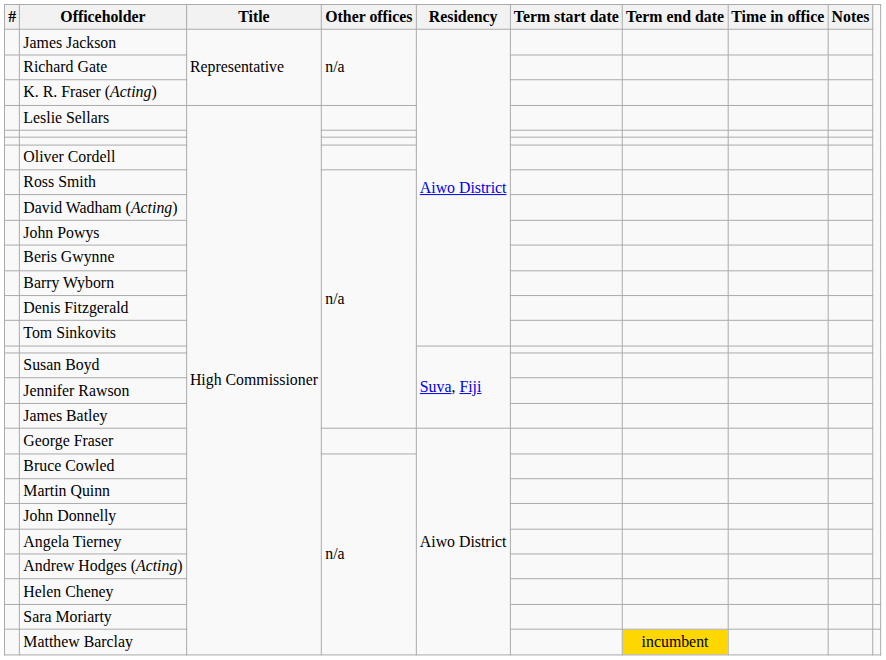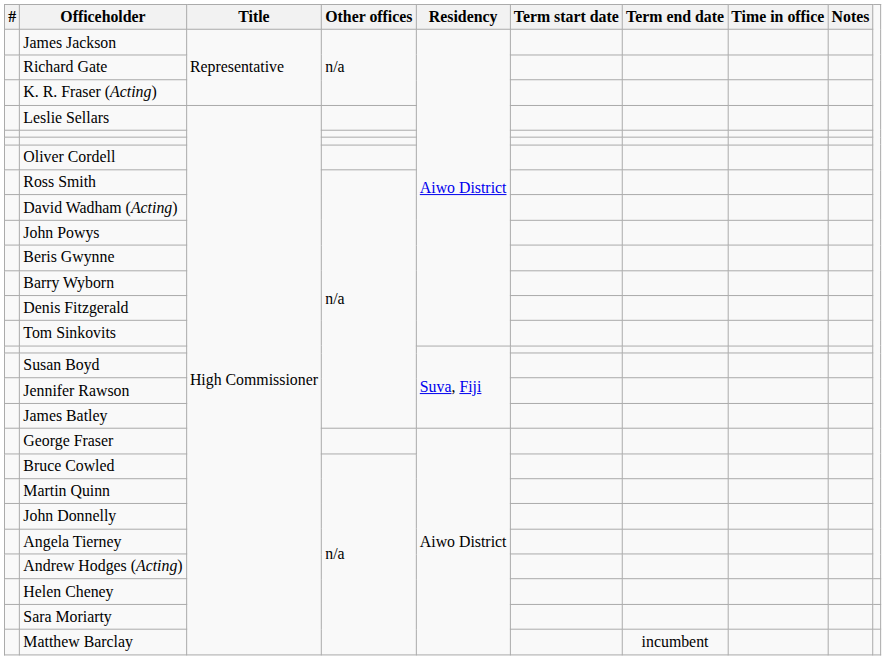(675, 641) gold background -> (675, 641) no background
